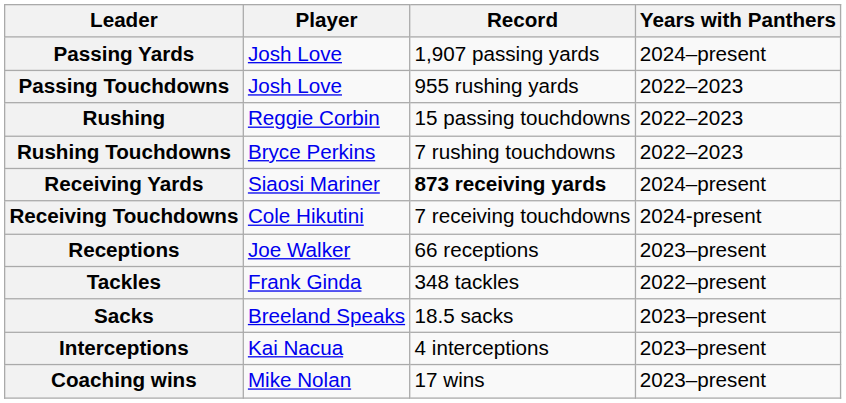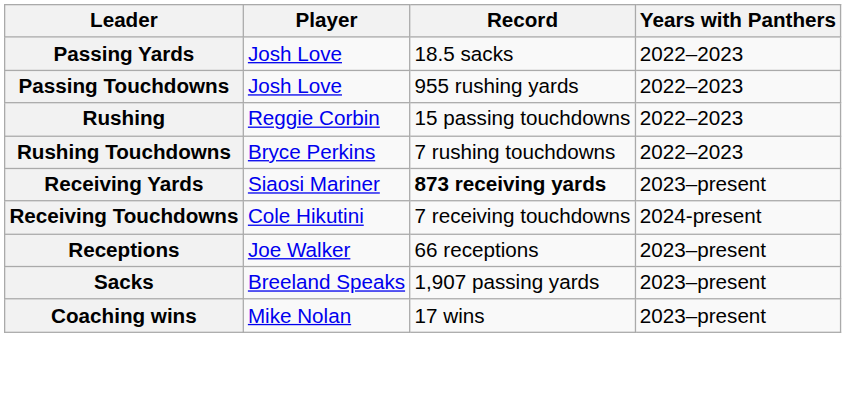(507, 53) 1,907 passing yards -> (464, 53) 18.5 sacks
(703, 53) 2024–present -> (692, 53) 2022–2023
(703, 184) 2024–present -> (703, 184) 2023–present
- row: (124, 282)
(464, 315) 18.5 sacks -> (507, 282) 1,907 passing yards
- row: (124, 348)
